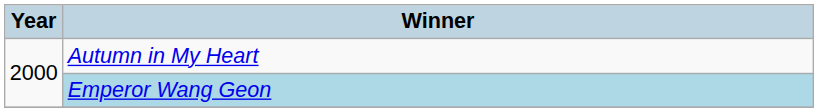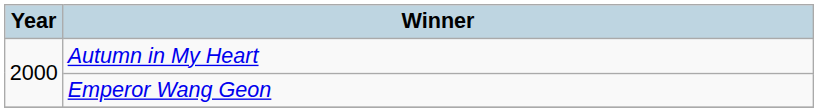(170, 90) lightblue background -> (170, 90) no background
